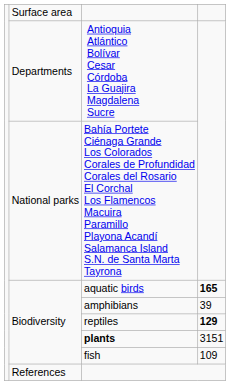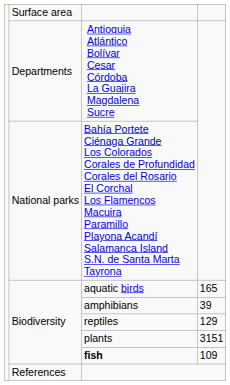(209, 288) bold -> (209, 288) normal
(209, 322) bold -> (209, 322) normal
(100, 339) bold -> (98, 339) normal
(92, 355) normal -> (93, 355) bold
